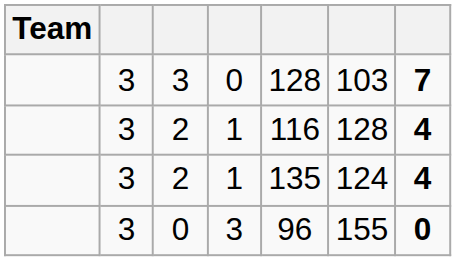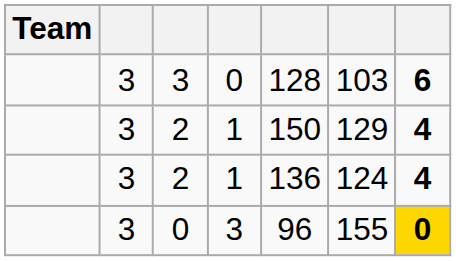(423, 79) 7 -> (423, 79) 6
(295, 129) 116 -> (295, 129) 150
(362, 129) 128 -> (362, 129) 129
(295, 179) 135 -> (295, 179) 136
(423, 229) no background -> (423, 229) gold background
